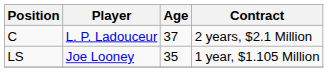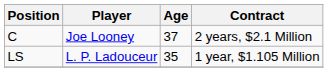(112, 36) L. P. Ladouceur -> (100, 36) Joe Looney
(100, 57) Joe Looney -> (112, 57) L. P. Ladouceur
